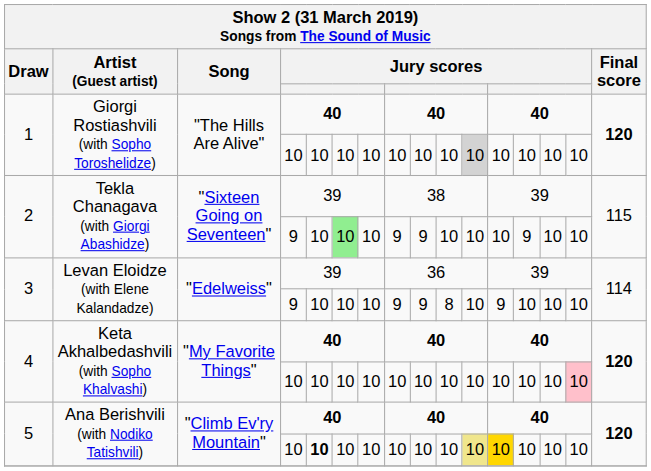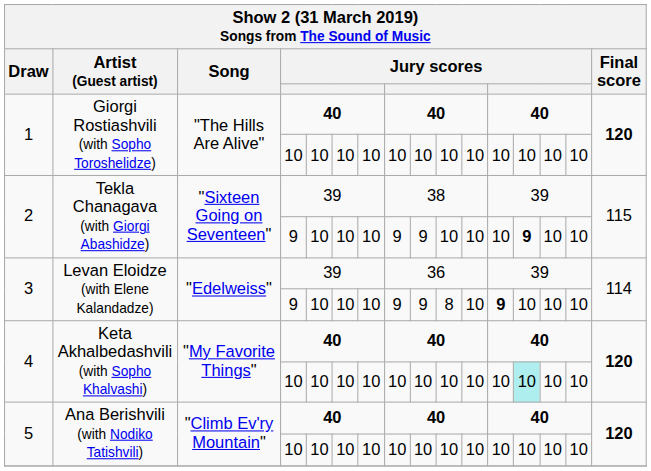(475, 155) lightgrey background -> (475, 155) no background
(345, 236) lightgreen background -> (345, 236) no background
(527, 236) normal -> (527, 236) bold
(501, 304) normal -> (501, 304) bold
(527, 381) no background -> (527, 381) paleturquoise background
(579, 381) pink background -> (579, 381) no background
(319, 449) bold -> (319, 449) normal
(475, 449) khaki background -> (475, 449) no background
(501, 449) gold background -> (501, 449) no background
